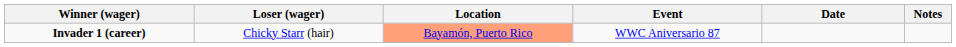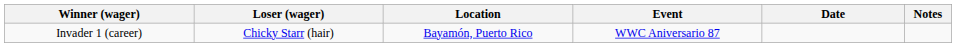(99, 33) bold -> (99, 33) normal
(478, 33) lightsalmon background -> (478, 33) no background
